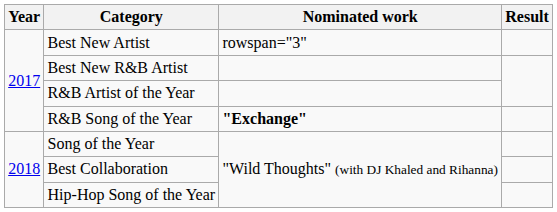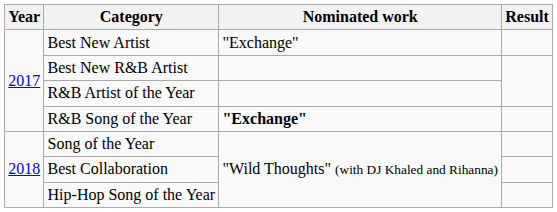(265, 42) rowspan="3" -> (261, 42) "Exchange"
